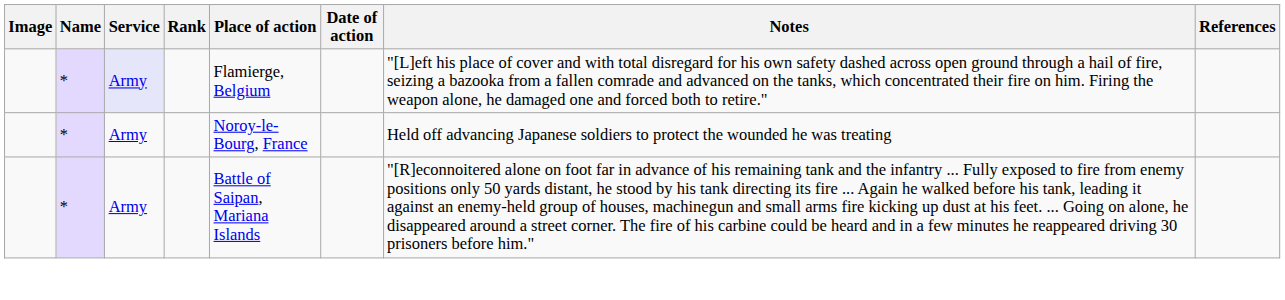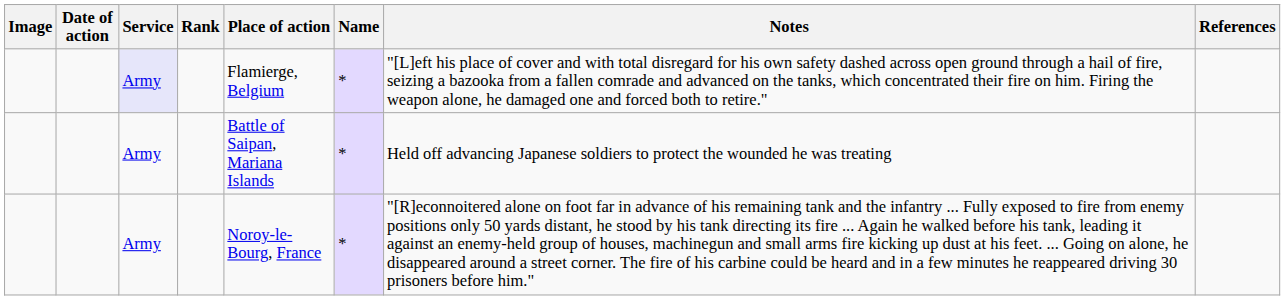columns swapped: (80, 26) <-> (352, 26)
(261, 134) Noroy-le-Bourg, France -> (256, 153) Battle of Saipan, Mariana Islands
(242, 207) Battle of Saipan, Mariana Islands -> (274, 244) Noroy-le-Bourg, France
